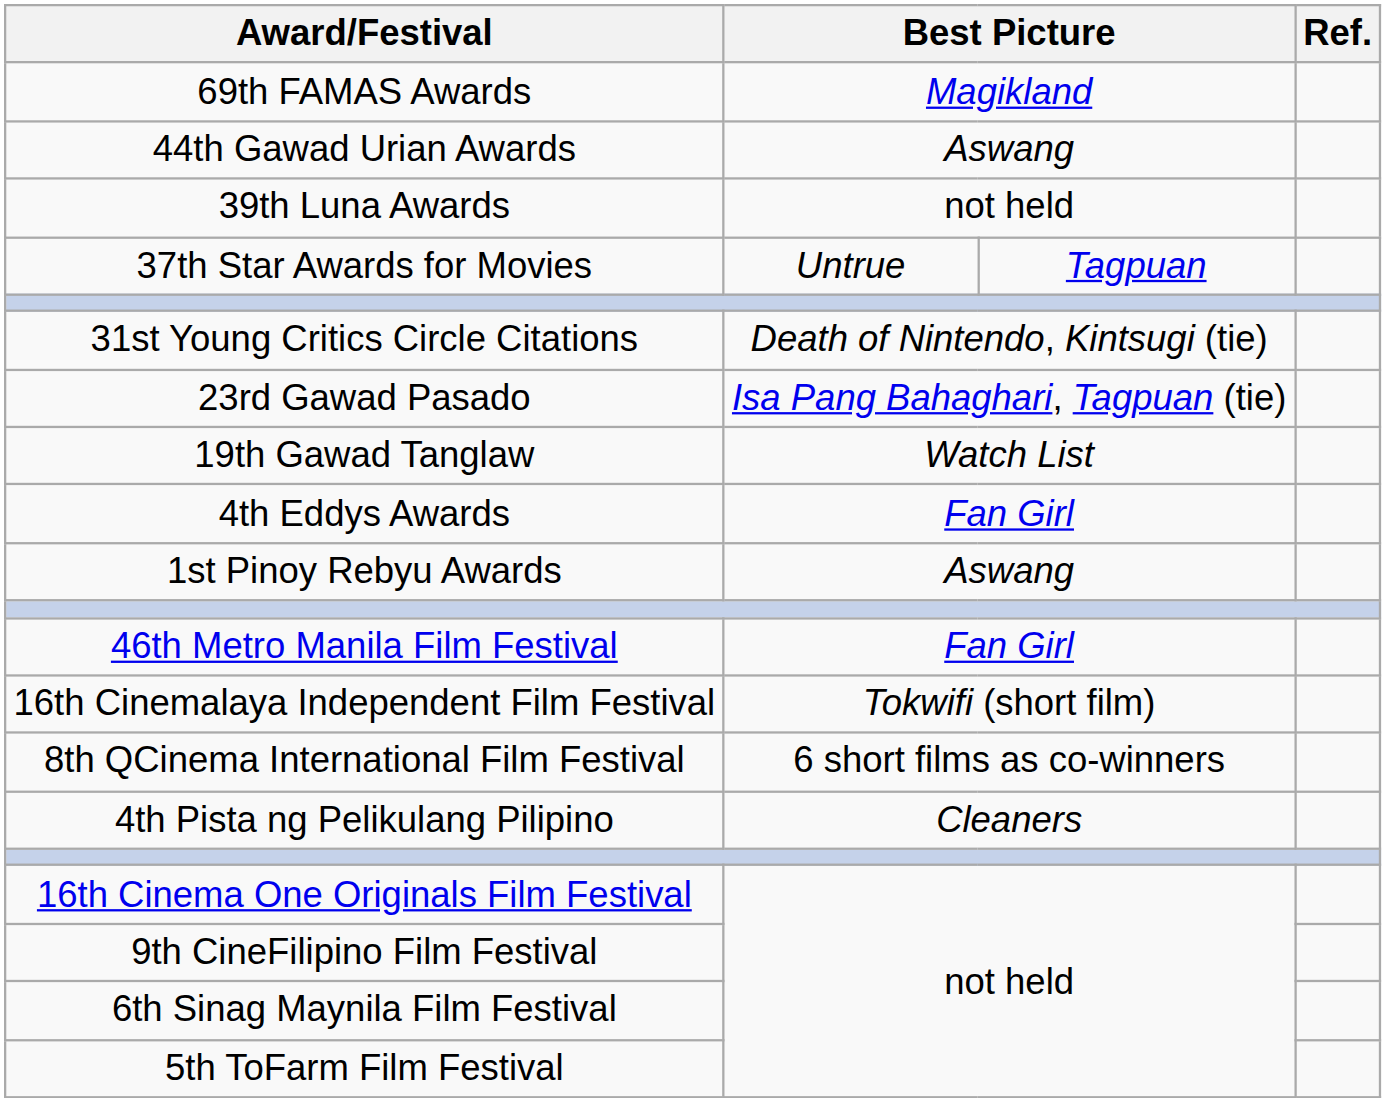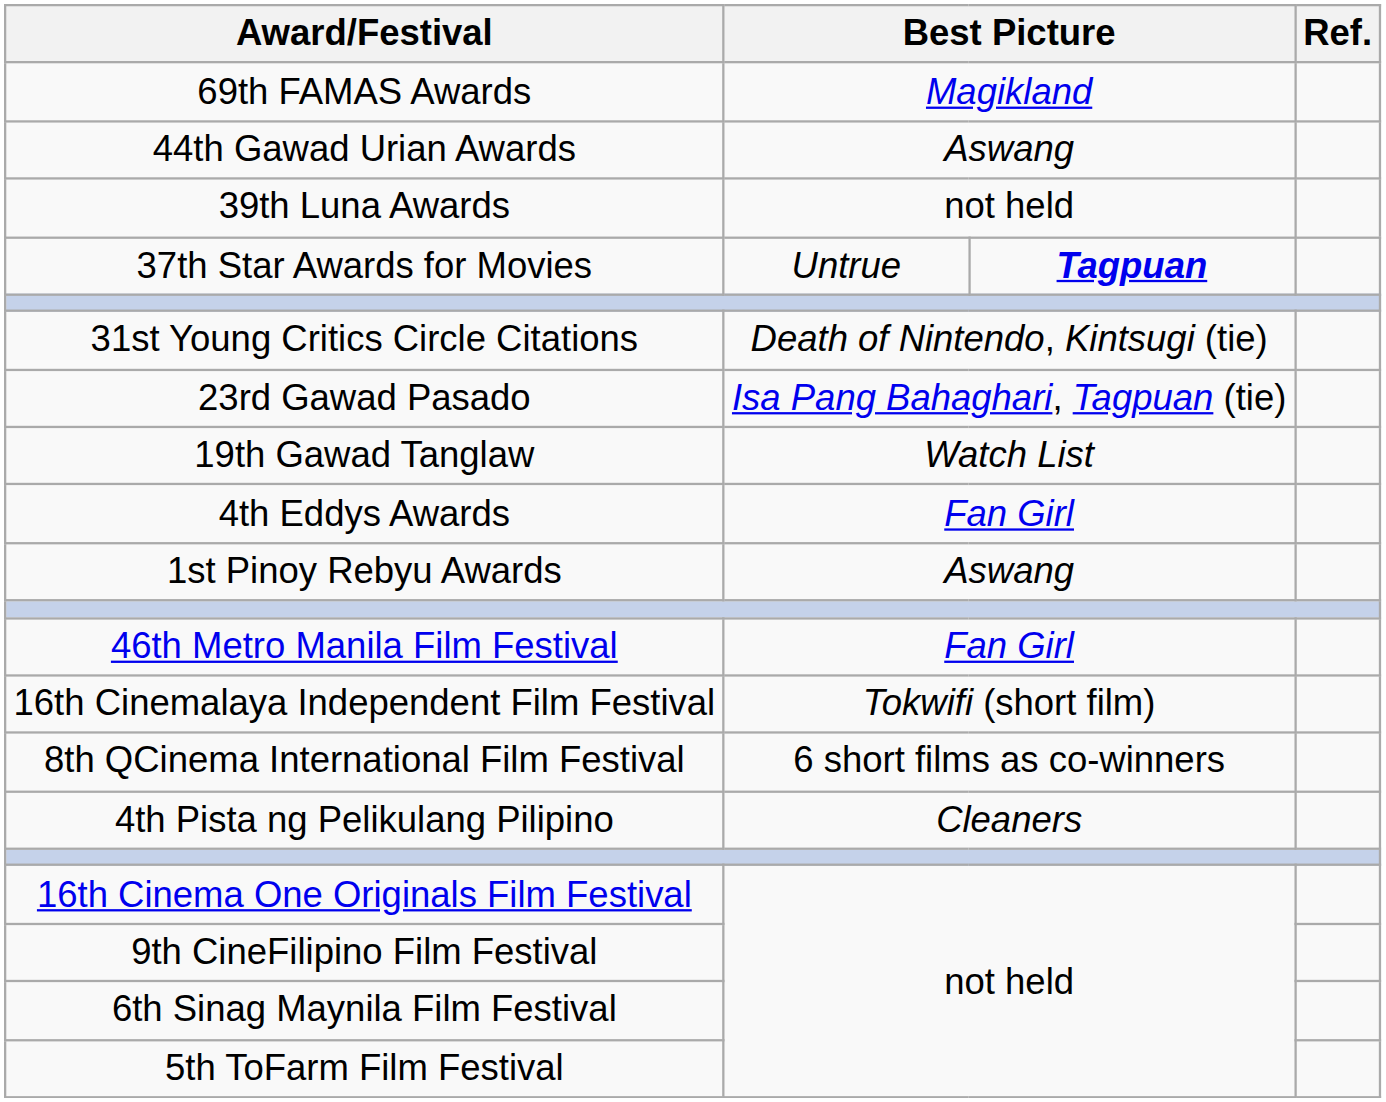(1136, 264) normal -> (1132, 264) bold
